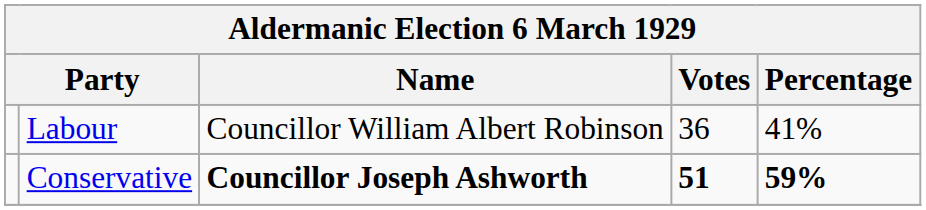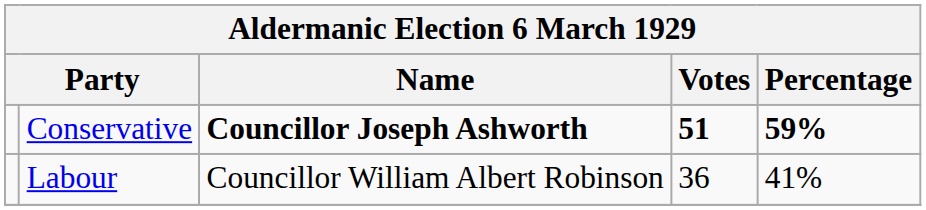rows swapped: (109, 178) <-> (72, 128)
